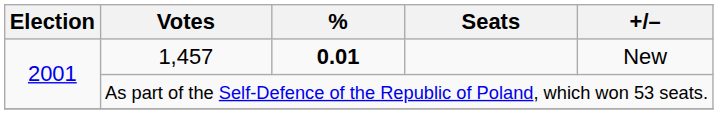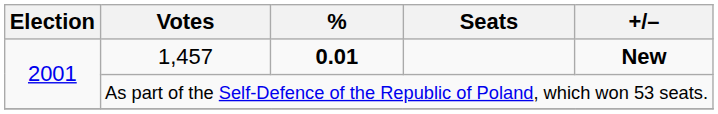(645, 56) normal -> (644, 56) bold
